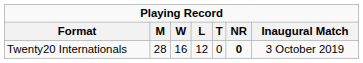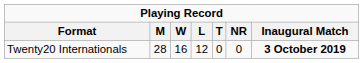(239, 49) bold -> (239, 49) normal
(305, 49) normal -> (305, 49) bold
